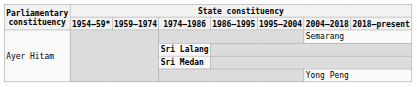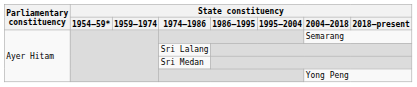(185, 50) bold -> (185, 50) normal
(182, 62) bold -> (182, 62) normal
